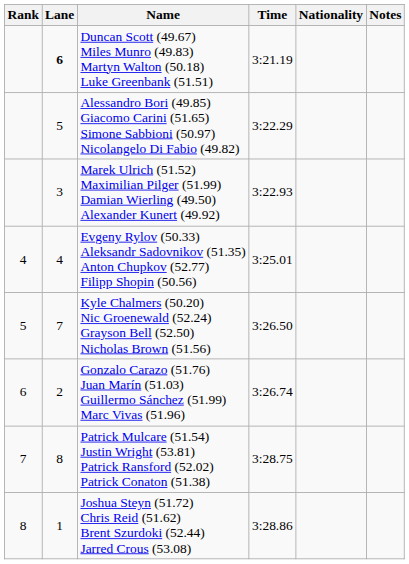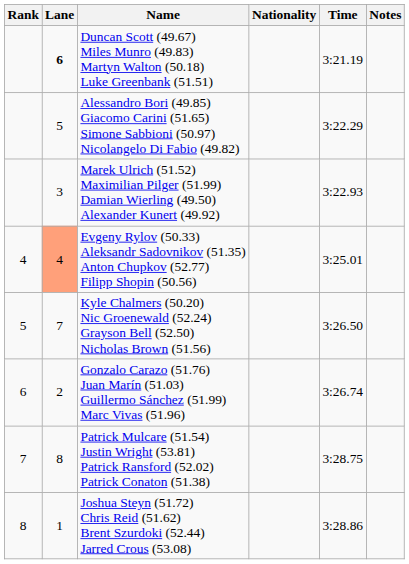columns swapped: (331, 15) <-> (272, 15)
(60, 259) no background -> (60, 259) lightsalmon background
